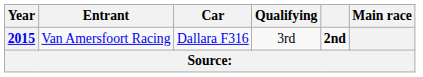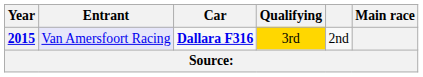(106, 38) no background -> (106, 38) lavender background
(213, 38) normal -> (215, 38) bold
(286, 38) no background -> (291, 38) gold background
(335, 38) bold -> (339, 38) normal
